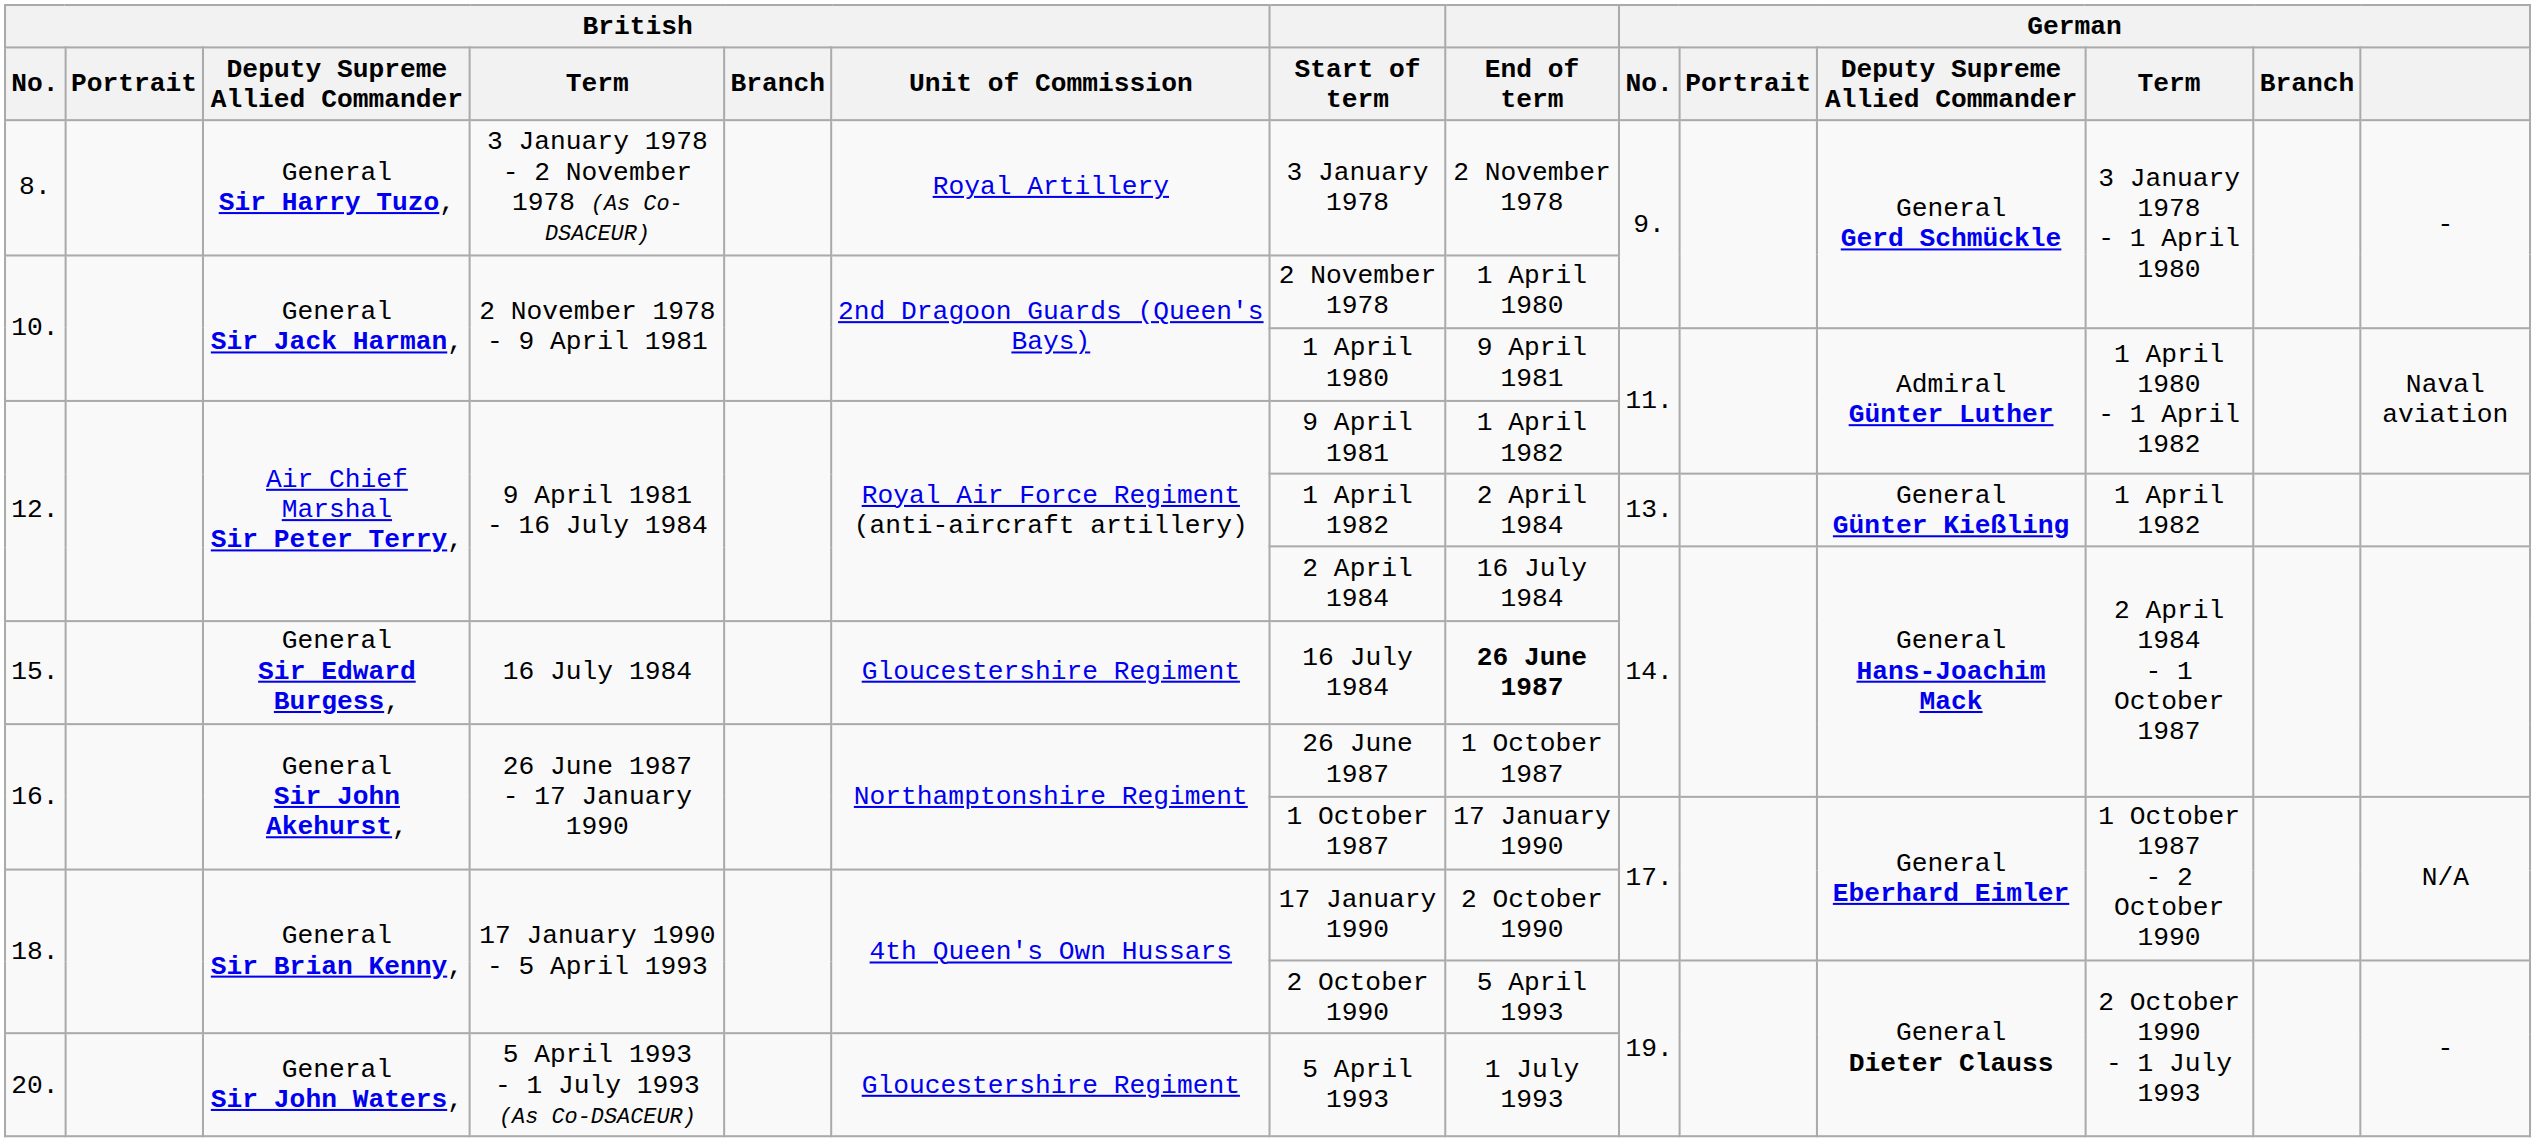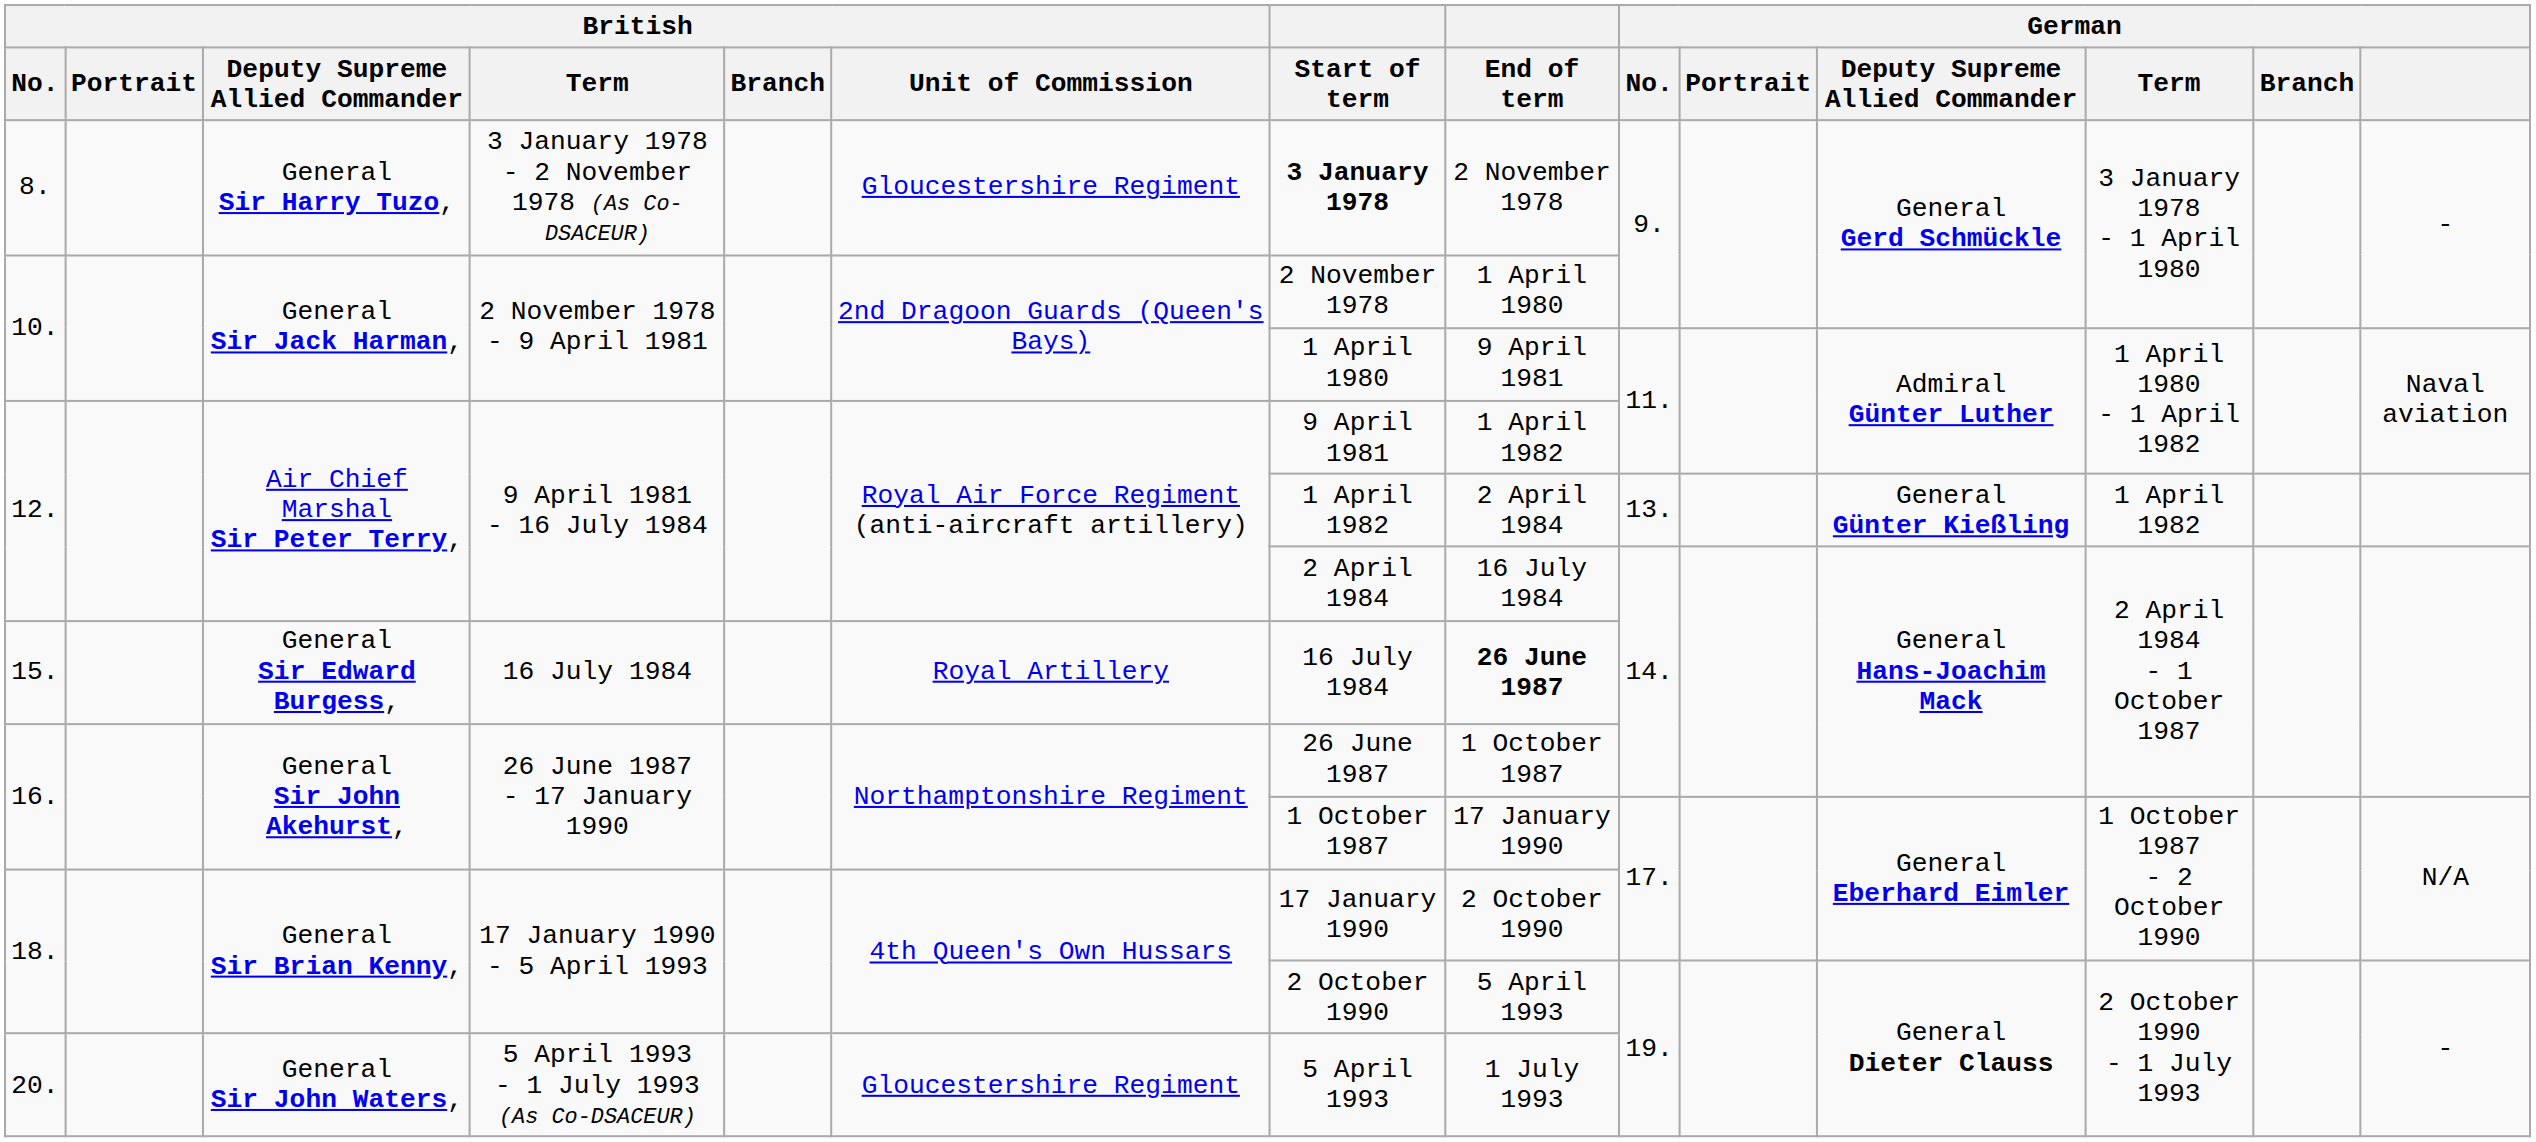(1051, 188) Royal Artillery -> (1051, 188) Gloucestershire Regiment
(1357, 188) normal -> (1357, 188) bold
(1051, 672) Gloucestershire Regiment -> (1051, 672) Royal Artillery
